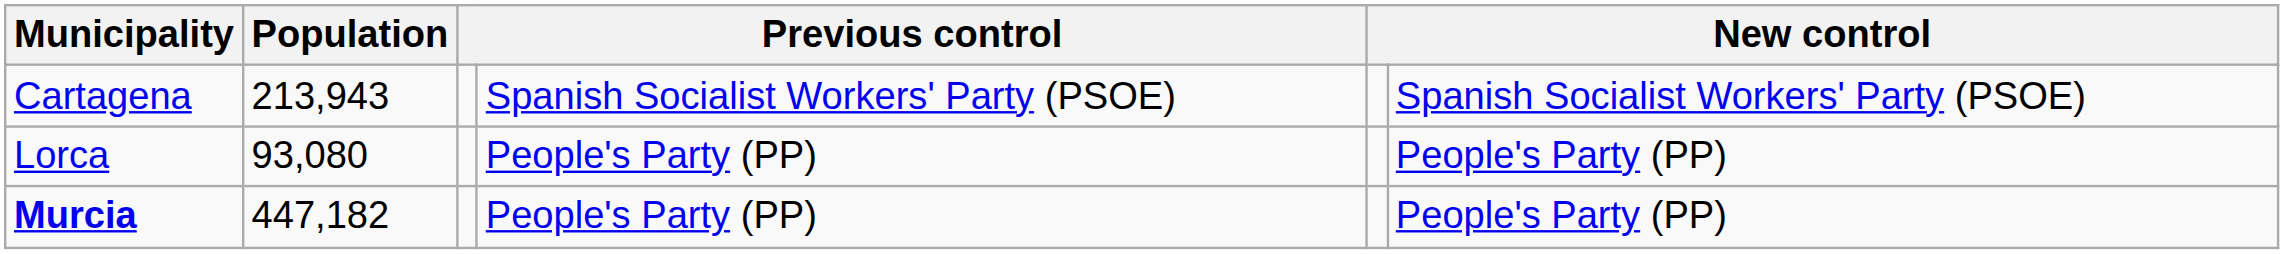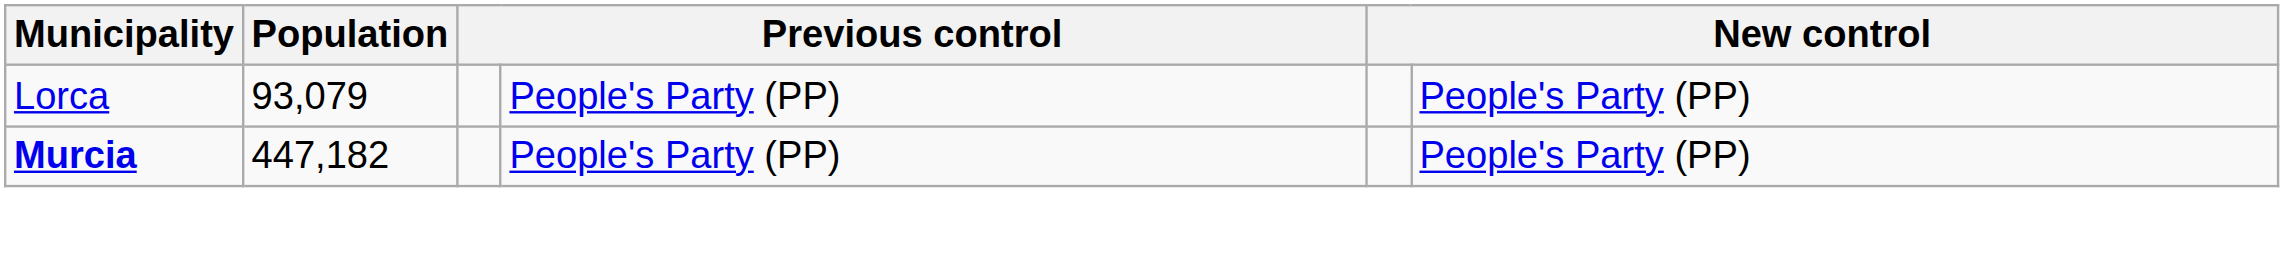- row: (103, 95)
(310, 155) 93,080 -> (310, 95) 93,079
